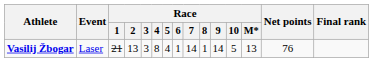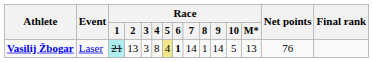(117, 49) no background -> (117, 49) paleturquoise background
(167, 49) no background -> (167, 49) khaki background
(178, 49) normal -> (178, 49) bold
